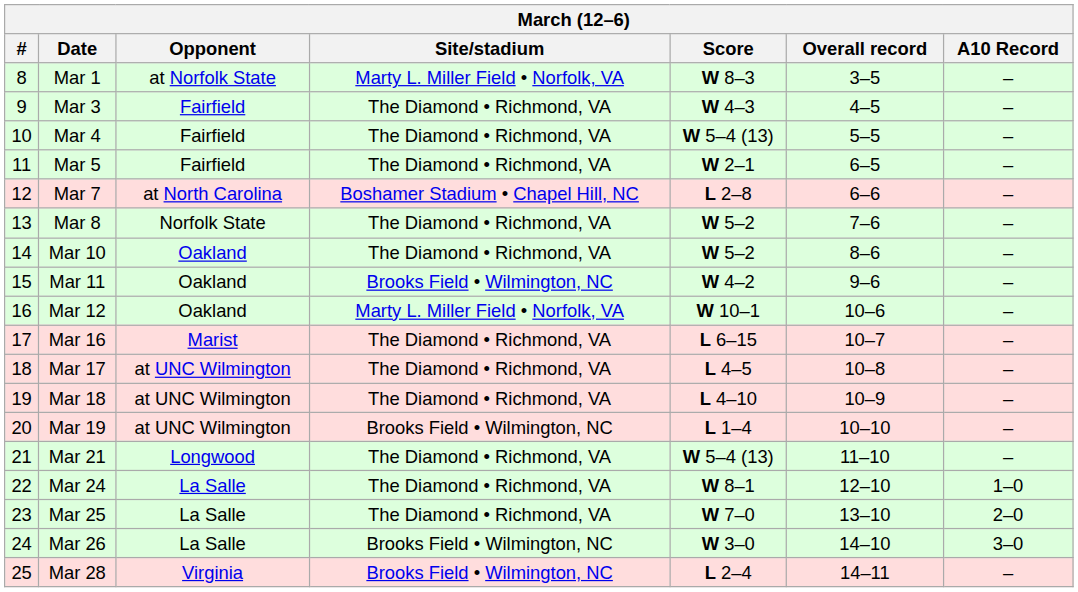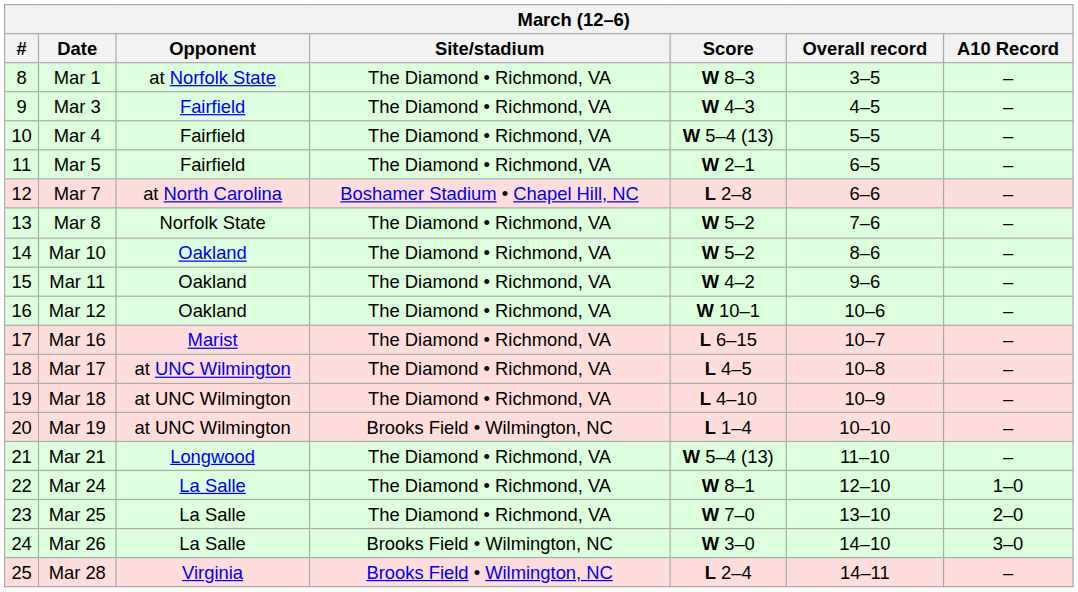(490, 77) Marty L. Miller Field • Norfolk, VA -> (490, 77) The Diamond • Richmond, VA
(490, 281) Brooks Field • Wilmington, NC -> (490, 281) The Diamond • Richmond, VA
(490, 310) Marty L. Miller Field • Norfolk, VA -> (490, 310) The Diamond • Richmond, VA
